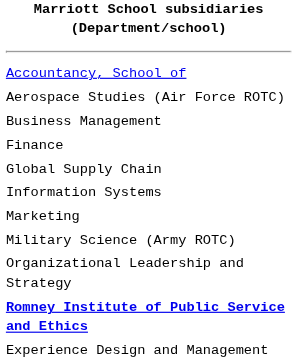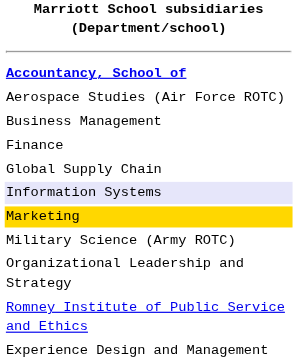(96, 74) normal -> (96, 74) bold
(84, 193) no background -> (84, 193) lavender background
(43, 217) no background -> (43, 217) gold background
(145, 317) bold -> (145, 317) normal
